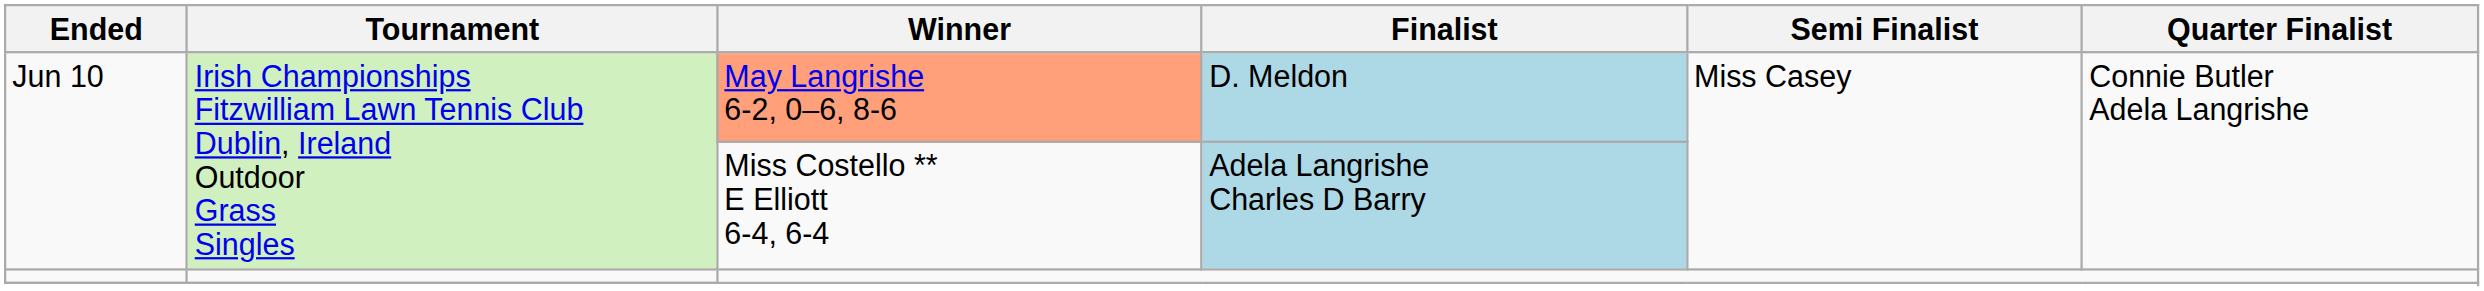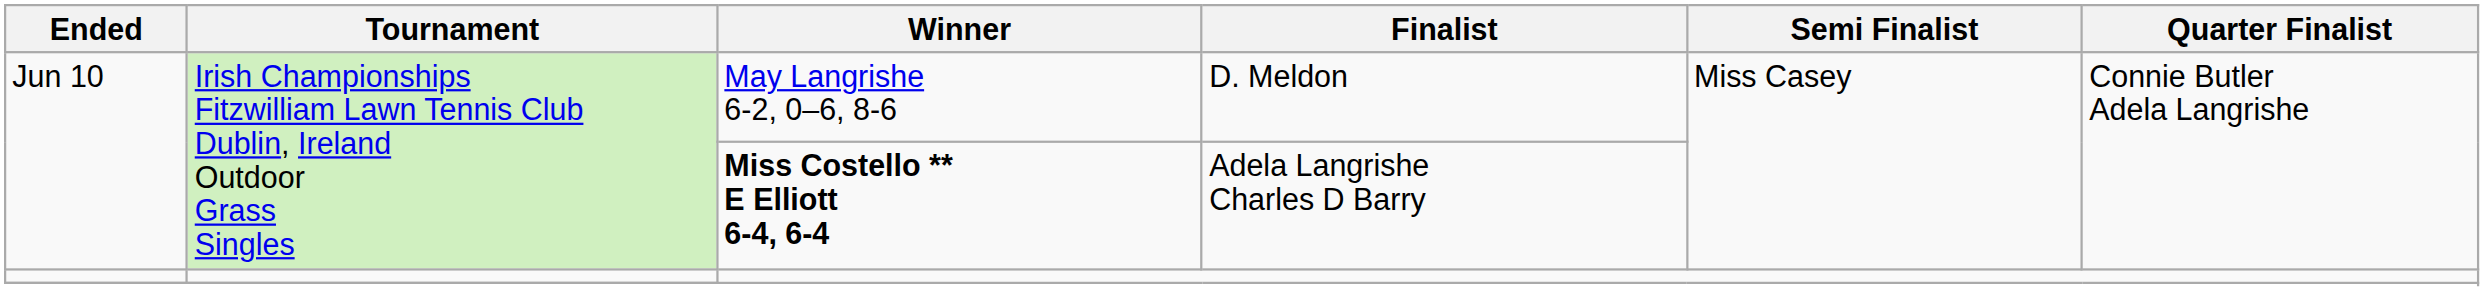(824, 94) lightsalmon background -> (824, 94) no background
(1279, 77) lightblue background -> (1279, 77) no background
(831, 200) normal -> (839, 200) bold
(1319, 183) lightblue background -> (1319, 183) no background
